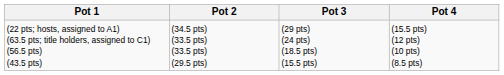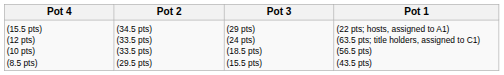columns swapped: (87, 12) <-> (444, 12)
